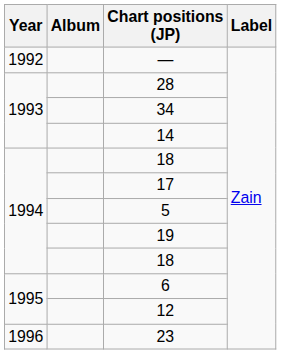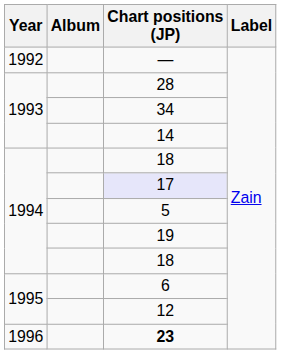(165, 185) no background -> (165, 185) lavender background
(165, 336) normal -> (165, 336) bold
